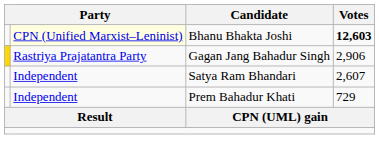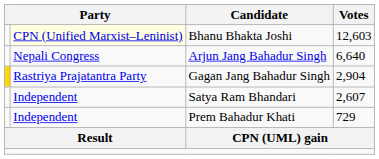(354, 35) bold -> (354, 35) normal
+ row: (257, 55)
(351, 55) 2,906 -> (351, 76) 2,904
